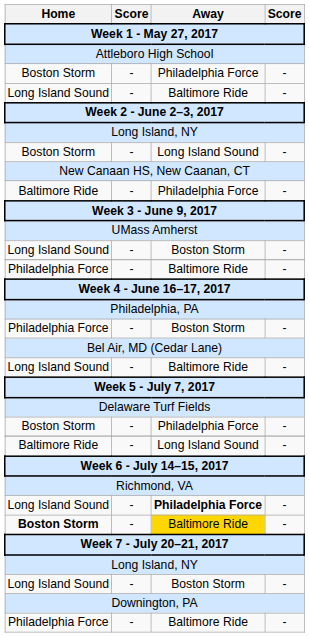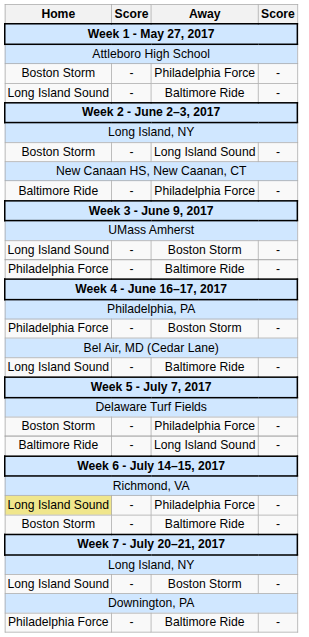(58, 505) no background -> (58, 505) khaki background
(208, 505) bold -> (205, 505) normal
(58, 524) bold -> (58, 524) normal
(208, 524) gold background -> (205, 524) no background
